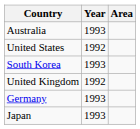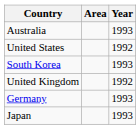columns swapped: (95, 13) <-> (122, 13)
